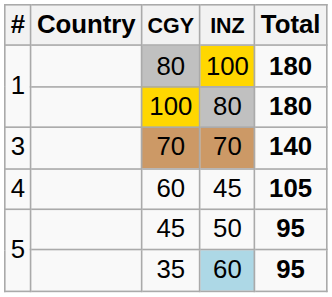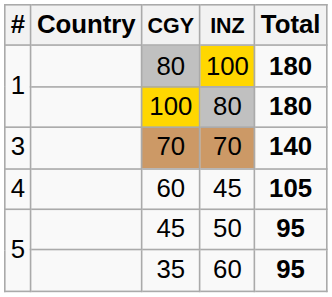(227, 270) lightblue background -> (227, 270) no background
